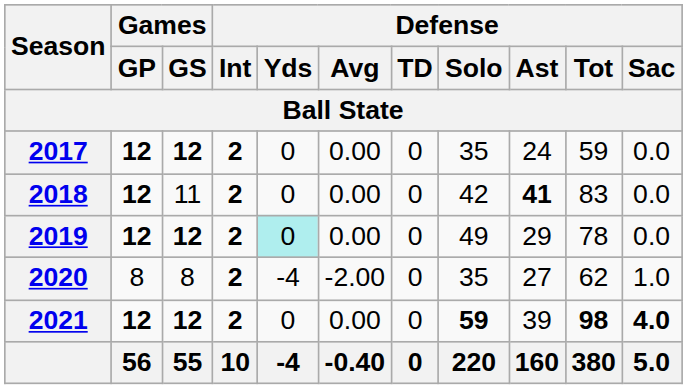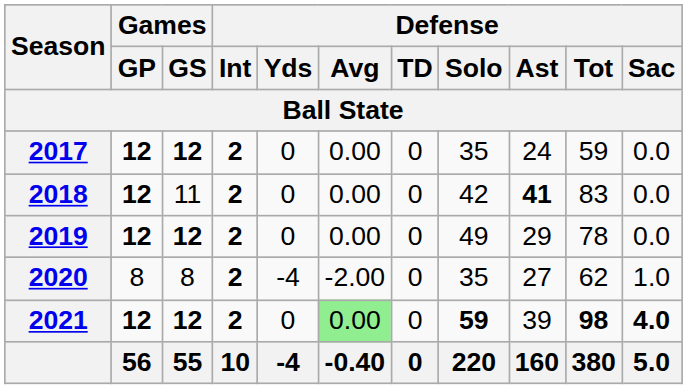(288, 236) paleturquoise background -> (288, 236) no background
(355, 320) no background -> (355, 320) lightgreen background
